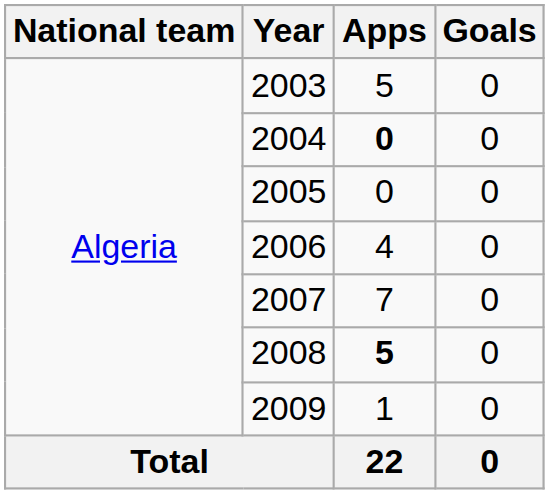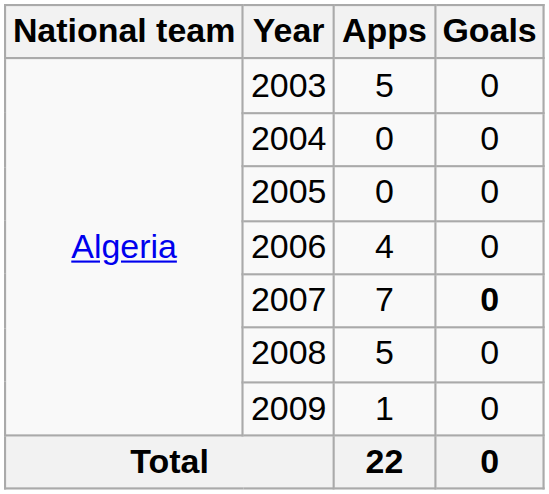(384, 138) bold -> (384, 138) normal
(490, 300) normal -> (490, 300) bold
(384, 354) bold -> (384, 354) normal
